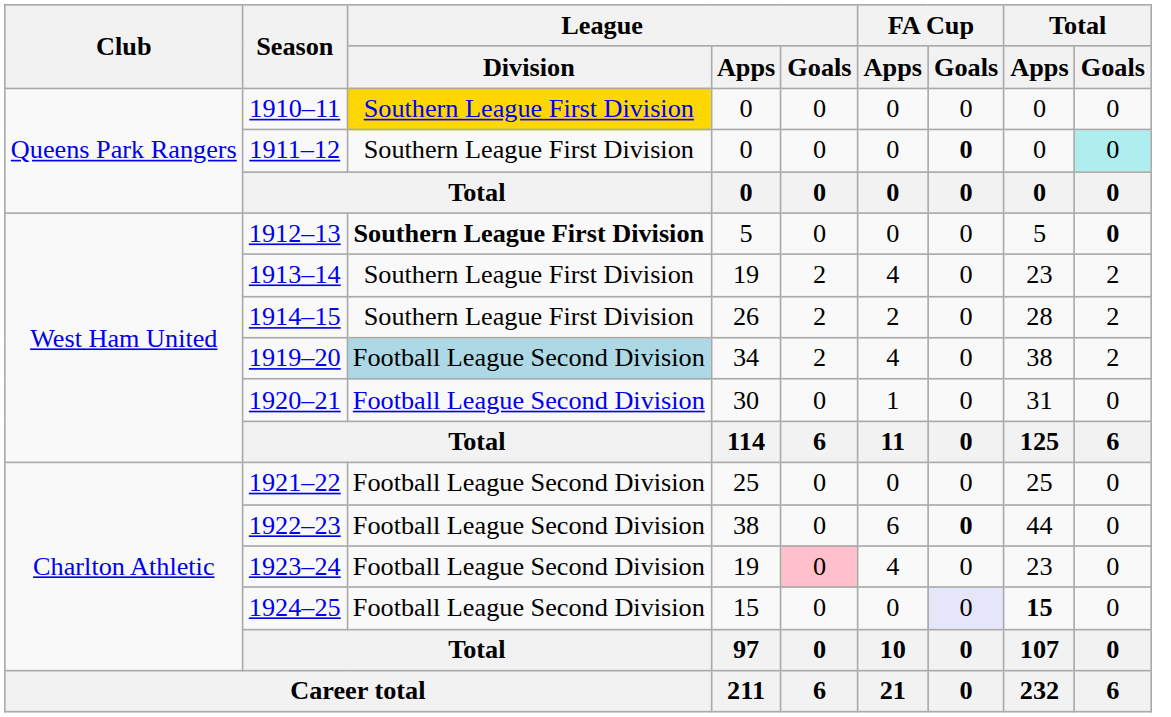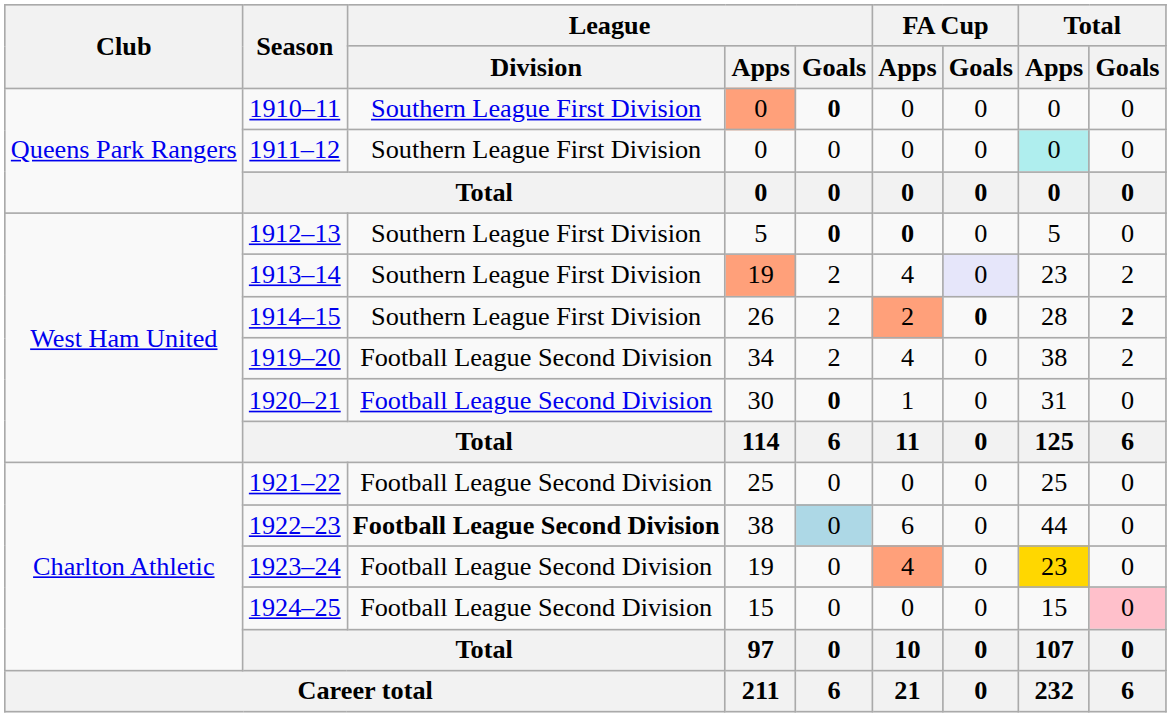(529, 108) gold background -> (536, 108) no background
(746, 108) no background -> (761, 108) lightsalmon background
(819, 108) normal -> (834, 108) bold
(966, 150) bold -> (981, 150) normal
(1039, 150) no background -> (1054, 150) paleturquoise background
(1113, 150) paleturquoise background -> (1128, 150) no background
(529, 233) bold -> (536, 233) normal
(819, 233) normal -> (834, 233) bold
(893, 233) normal -> (907, 233) bold
(1113, 233) bold -> (1128, 233) normal
(746, 274) no background -> (761, 274) lightsalmon background
(966, 274) no background -> (981, 274) lavender background
(893, 316) no background -> (907, 316) lightsalmon background
(966, 316) normal -> (981, 316) bold
(1113, 316) normal -> (1128, 316) bold
(529, 358) lightblue background -> (536, 358) no background
(819, 399) normal -> (834, 399) bold
(529, 524) normal -> (536, 524) bold
(819, 524) no background -> (834, 524) lightblue background
(966, 524) bold -> (981, 524) normal
(819, 566) pink background -> (834, 566) no background
(893, 566) no background -> (907, 566) lightsalmon background
(1039, 566) no background -> (1054, 566) gold background
(966, 607) lavender background -> (981, 607) no background
(1039, 607) bold -> (1054, 607) normal
(1113, 607) no background -> (1128, 607) pink background
